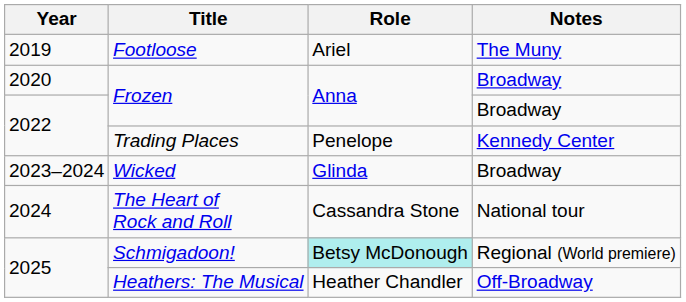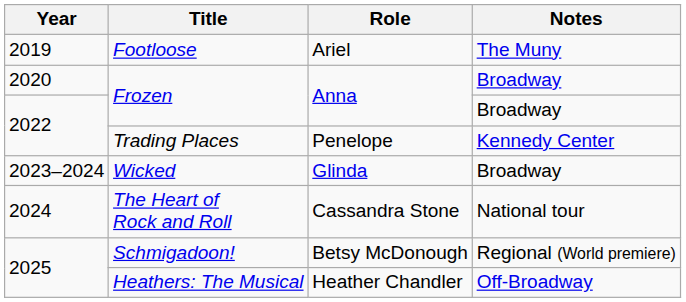(390, 252) paleturquoise background -> (390, 252) no background
